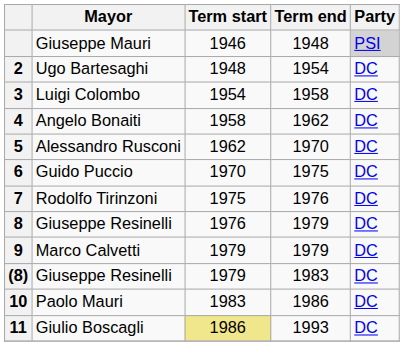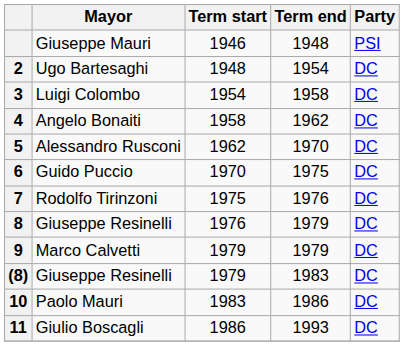(367, 43) lightgrey background -> (367, 43) no background
(228, 328) khaki background -> (228, 328) no background
